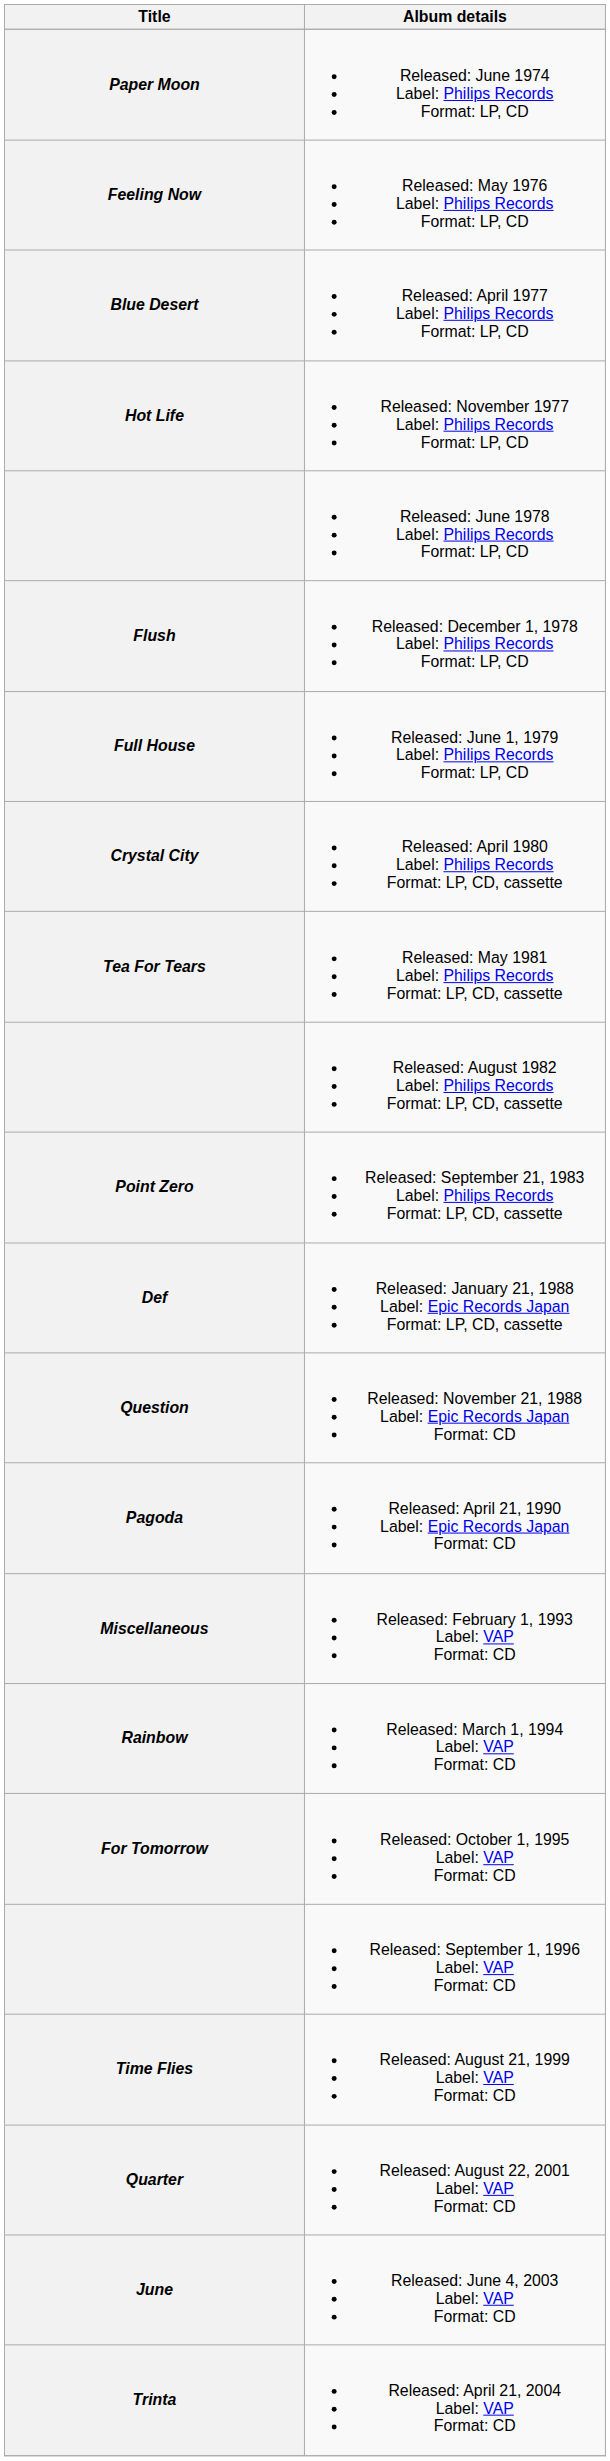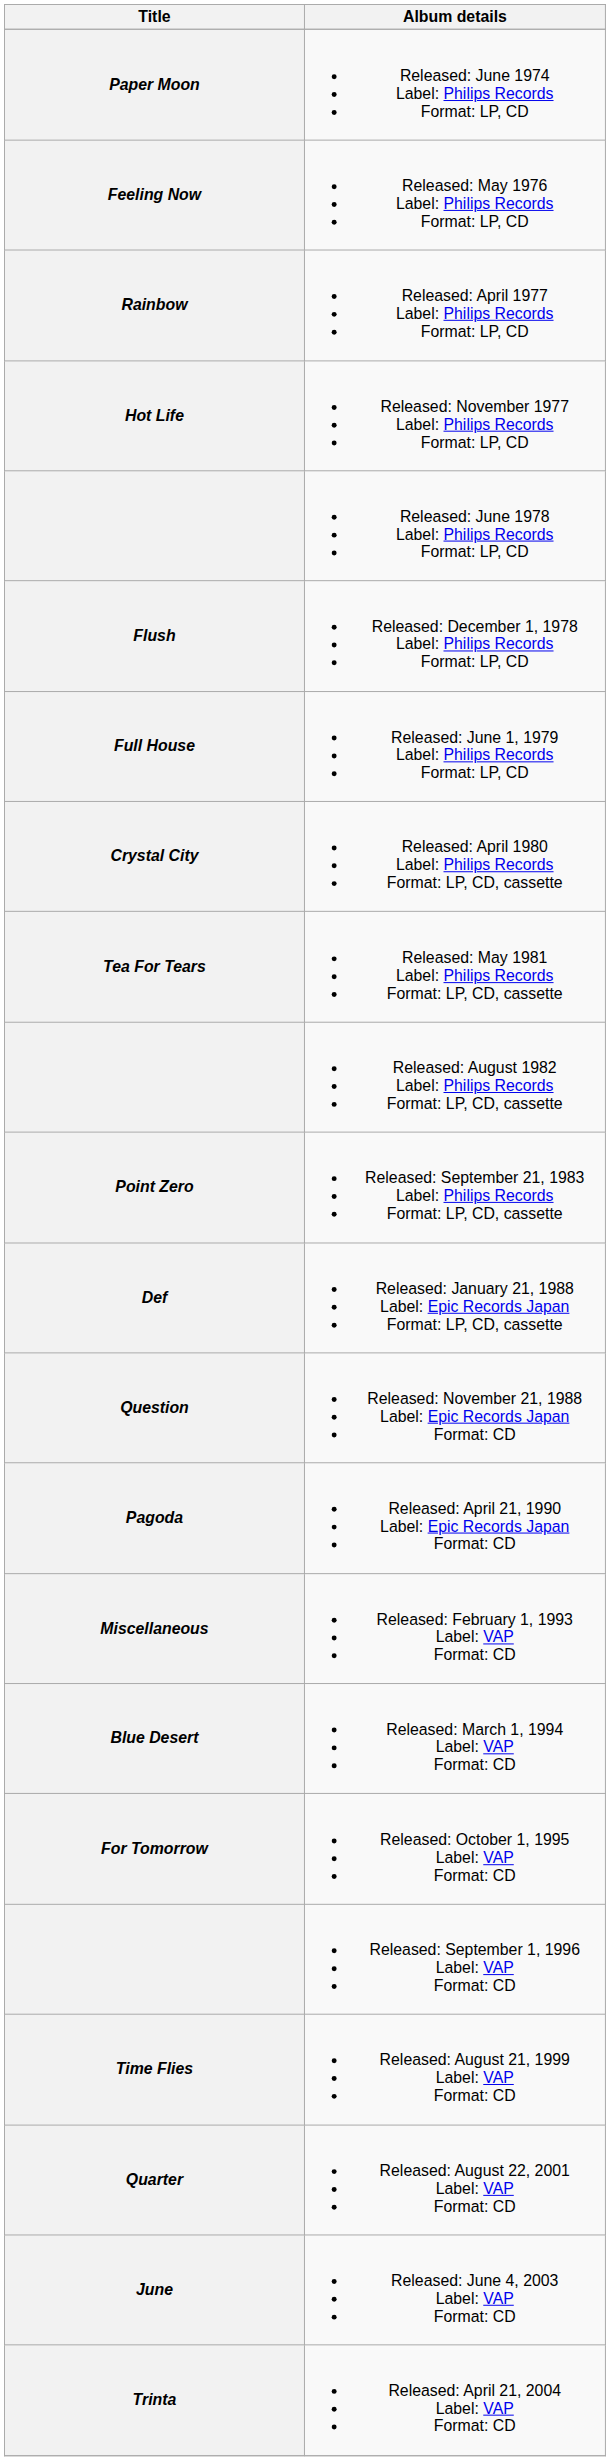(154, 305) Blue Desert -> (154, 305) Rainbow
(154, 1738) Rainbow -> (154, 1738) Blue Desert
